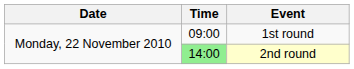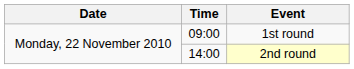(204, 53) lightgreen background -> (204, 53) no background
